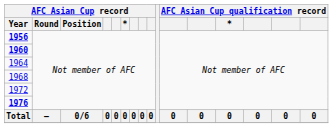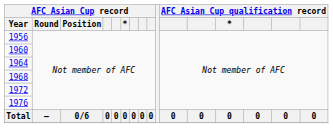(18, 37) bold -> (18, 37) normal
(18, 50) bold -> (18, 50) normal
(18, 103) bold -> (18, 103) normal
